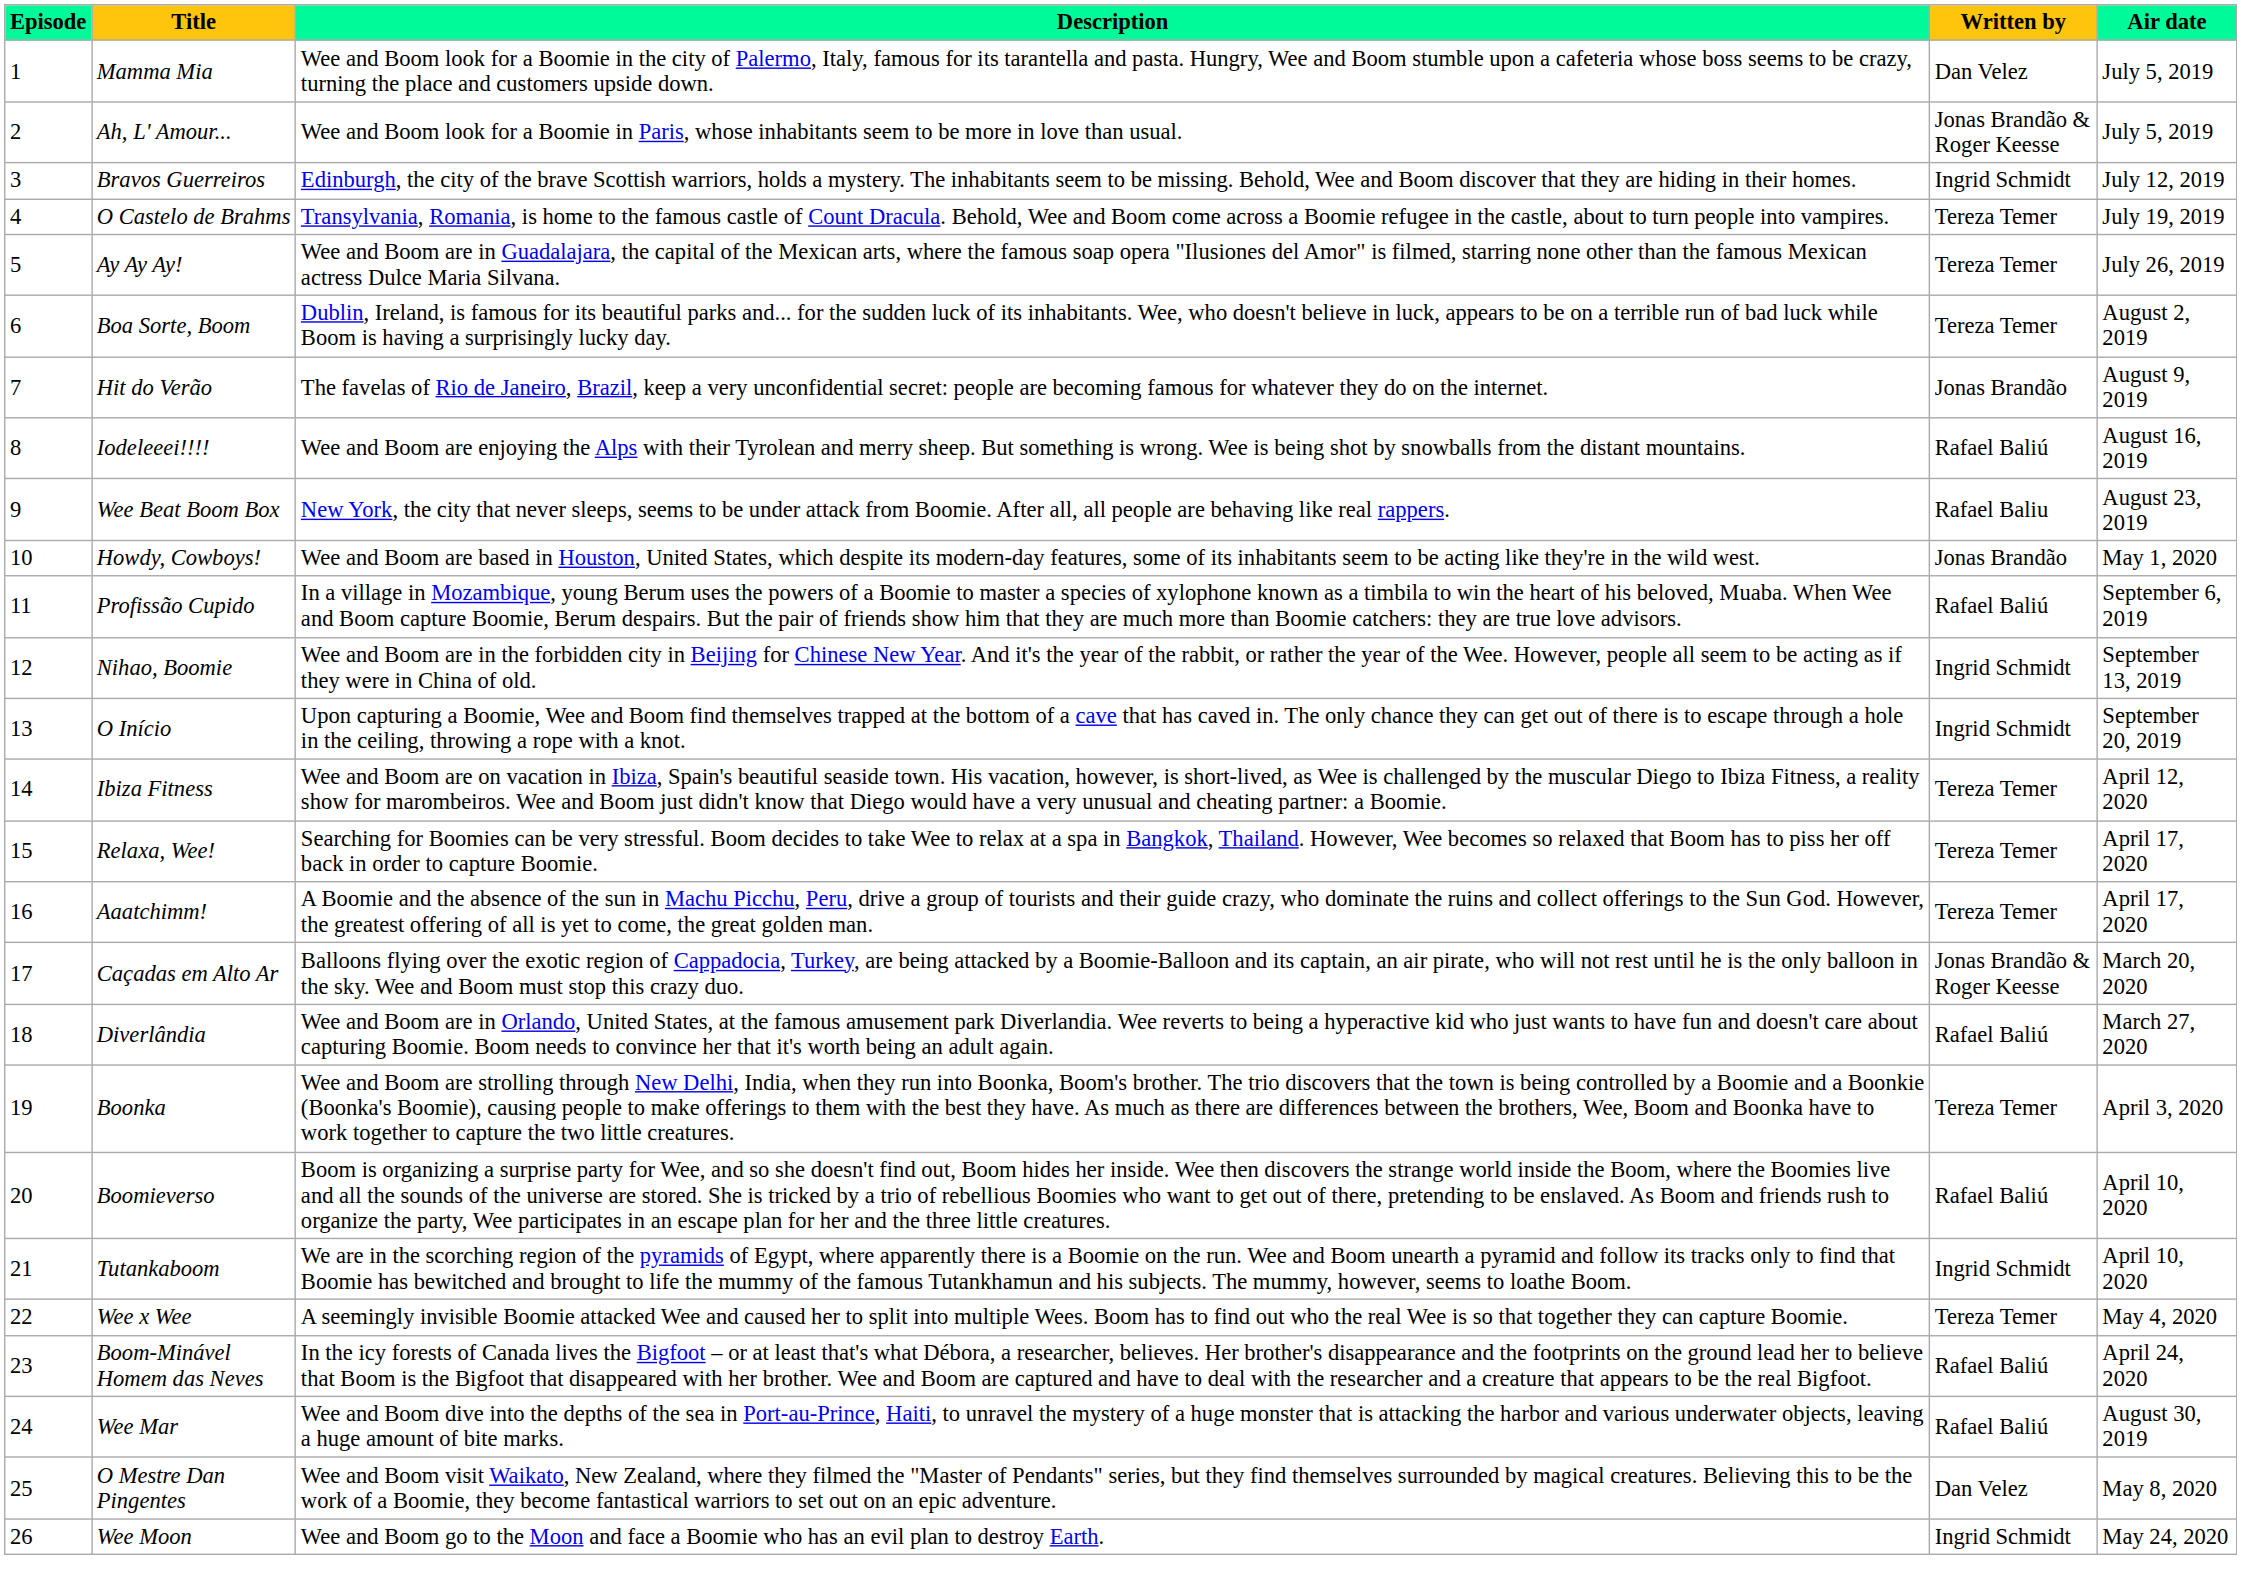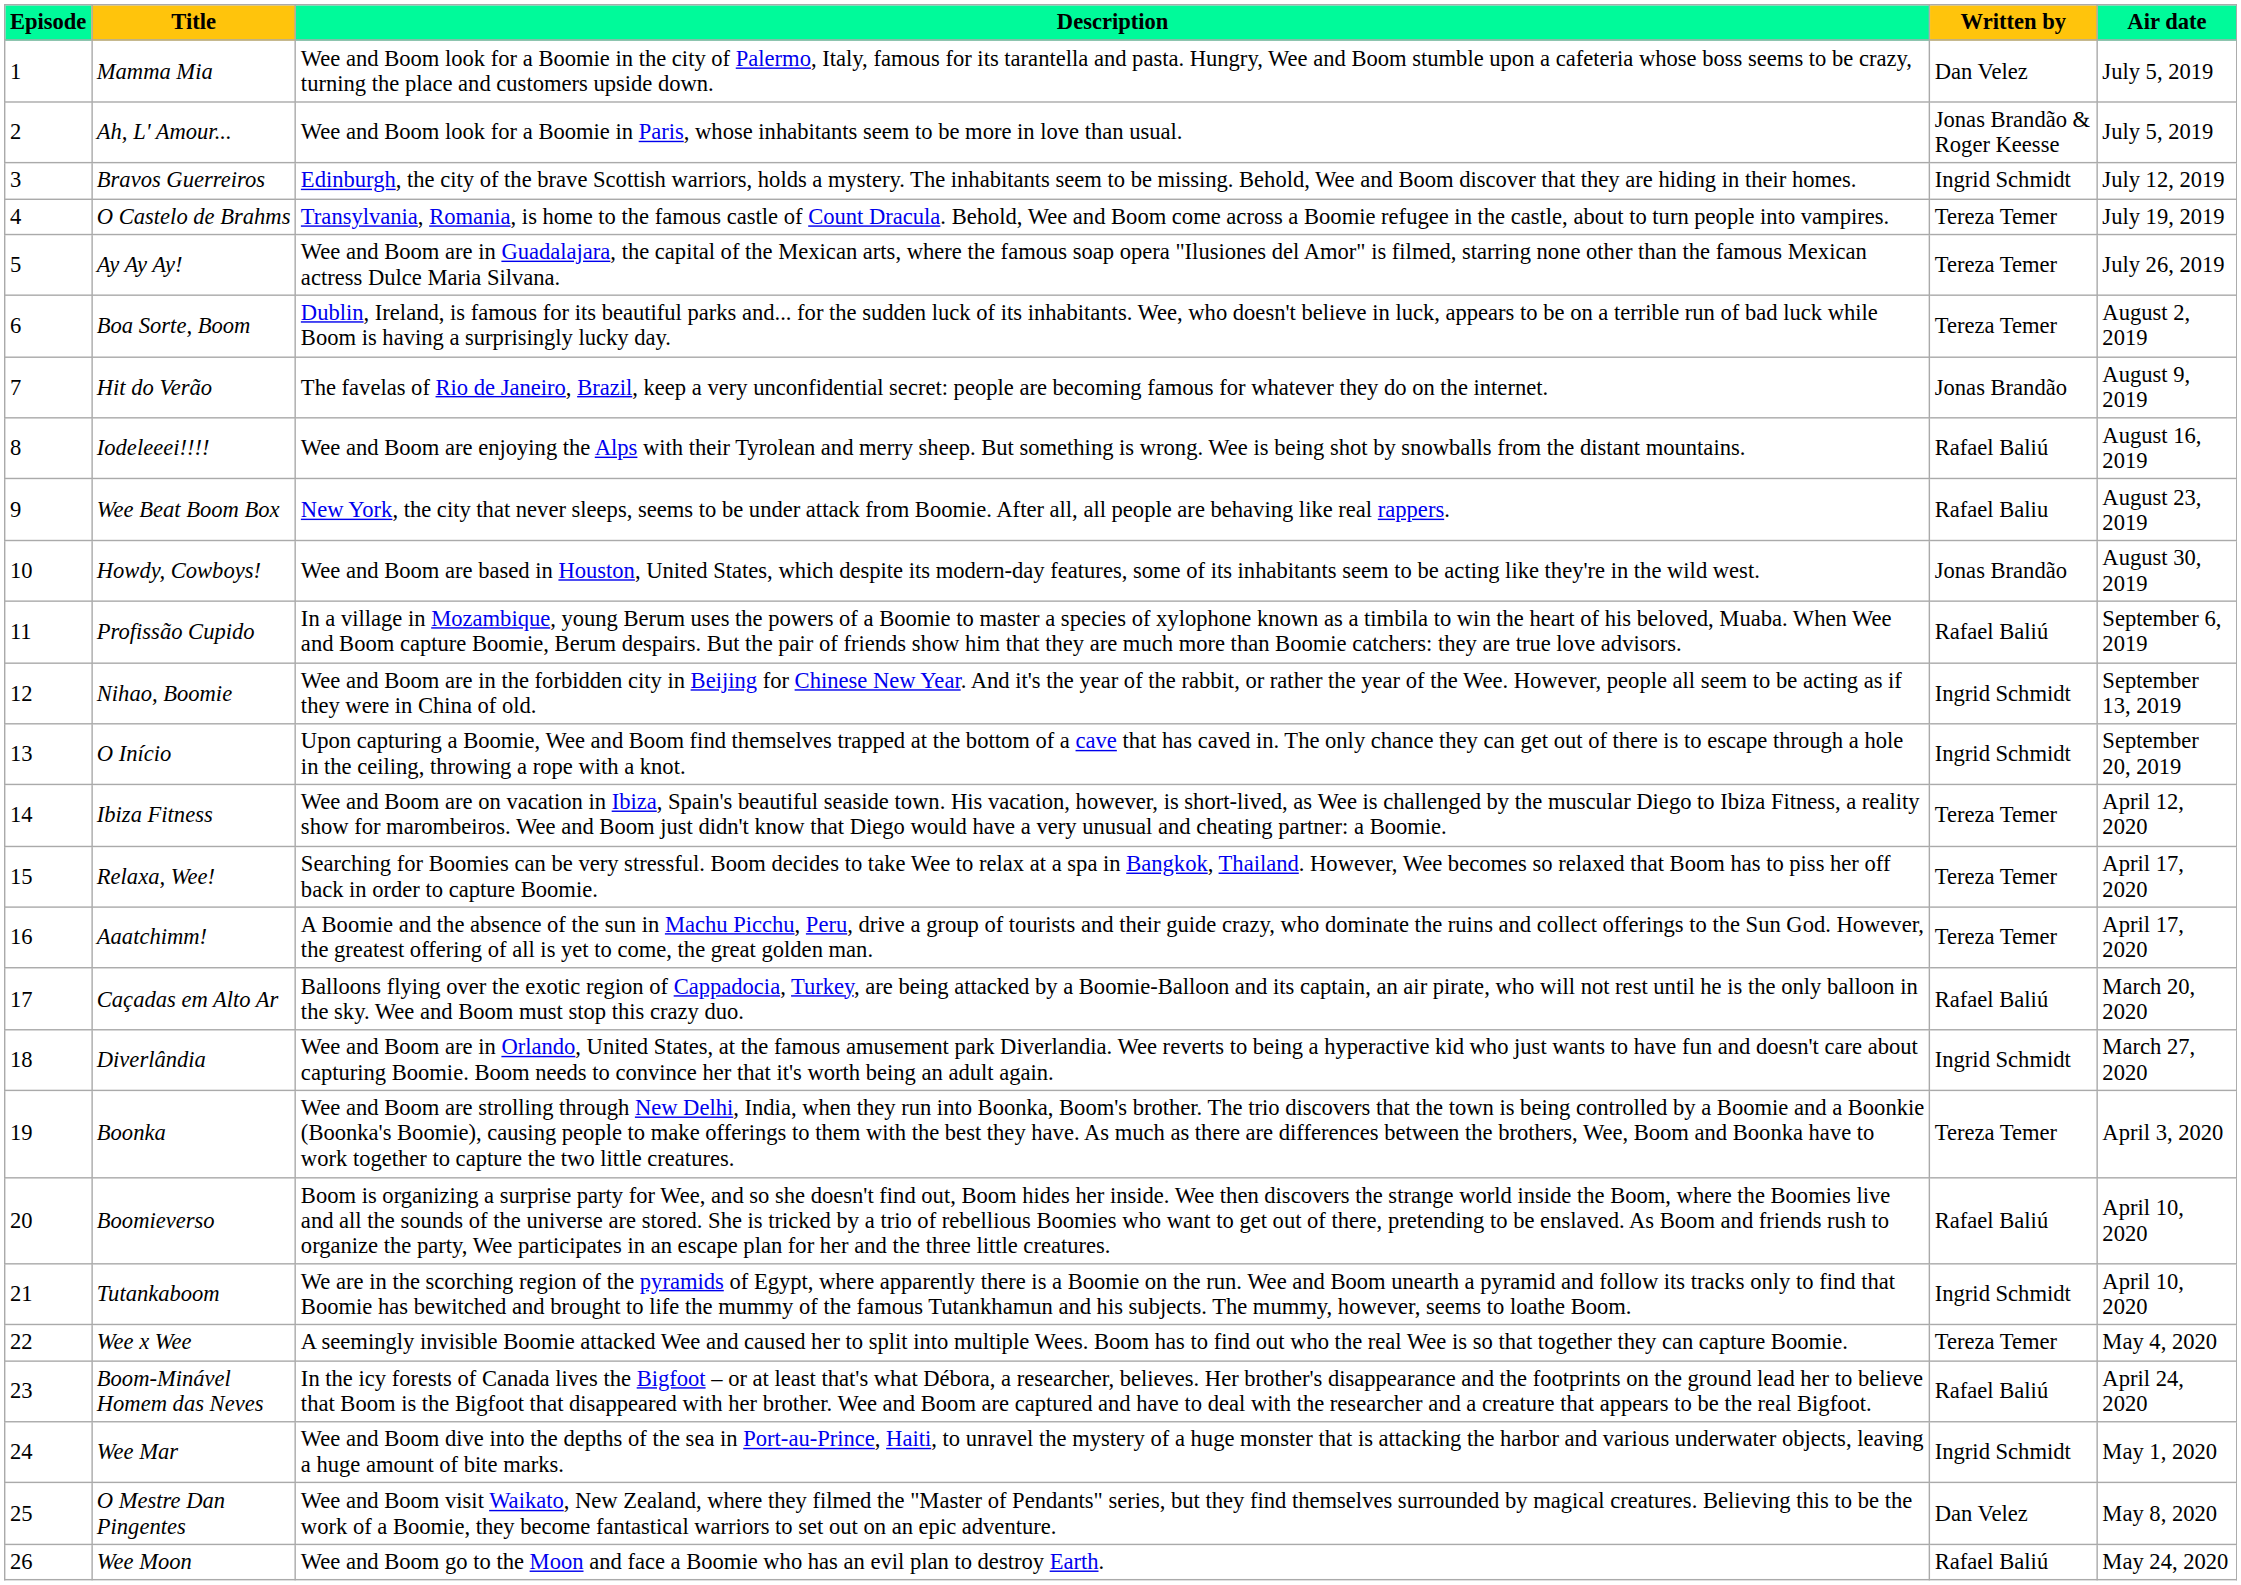(2160, 557) May 1, 2020 -> (2152, 570) August 30, 2019
(2012, 973) Jonas Brandão & Roger Keesse -> (1991, 998) Rafael Baliú
(1991, 1034) Rafael Baliú -> (2003, 1059) Ingrid Schmidt
(1991, 1426) Rafael Baliú -> (2003, 1452) Ingrid Schmidt
(2152, 1426) August 30, 2019 -> (2160, 1452) May 1, 2020
(2003, 1536) Ingrid Schmidt -> (1991, 1561) Rafael Baliú
